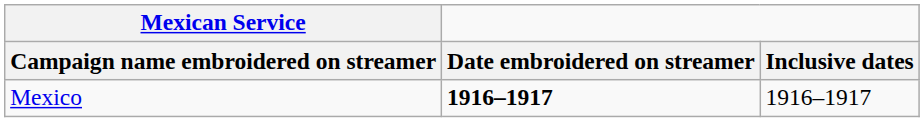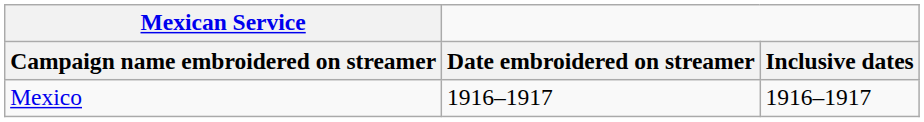(500, 97) bold -> (500, 97) normal
